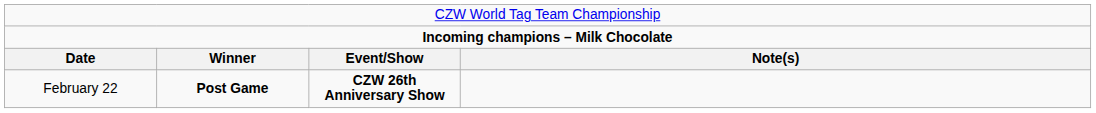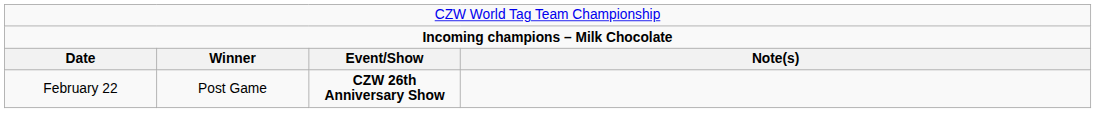(233, 88) bold -> (233, 88) normal
